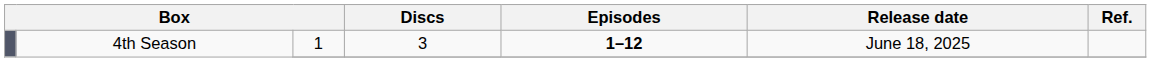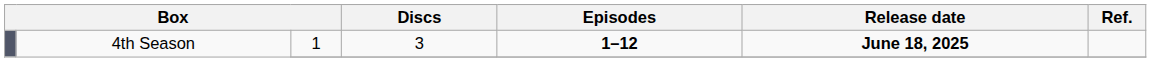(918, 43) normal -> (915, 43) bold
